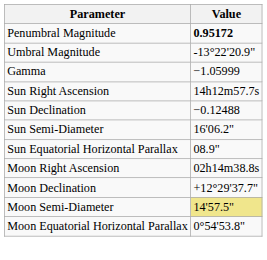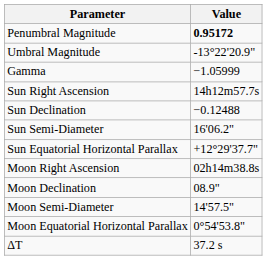(207, 149) 08.9" -> (226, 149) +12°29'37.7"
(226, 187) +12°29'37.7" -> (207, 187) 08.9"
(214, 206) khaki background -> (214, 206) no background
+ row: (15, 245)
